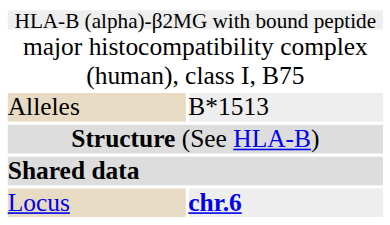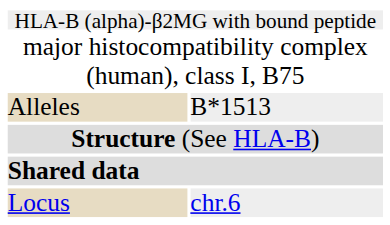(215, 202) bold -> (215, 202) normal
